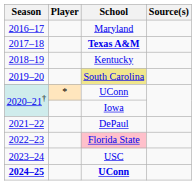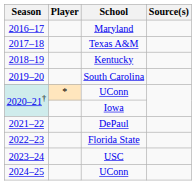(114, 44) bold -> (114, 44) normal
(114, 76) khaki background -> (114, 76) no background
(114, 140) pink background -> (114, 140) no background
(26, 172) bold -> (26, 172) normal
(114, 172) bold -> (114, 172) normal
